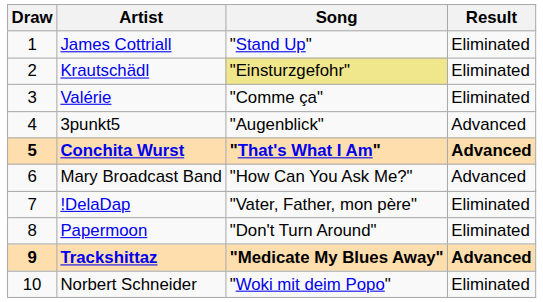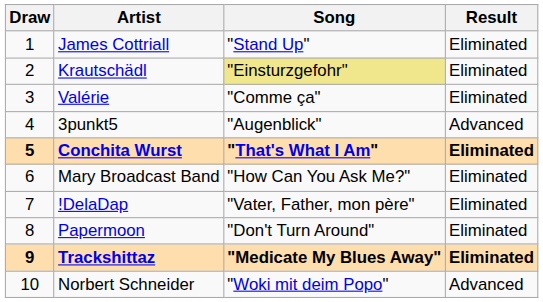(491, 151) Advanced -> (491, 151) Eliminated
(489, 177) Advanced -> (488, 177) Eliminated
(491, 257) Advanced -> (491, 257) Eliminated
(491, 284) Eliminated -> (486, 284) Advanced
